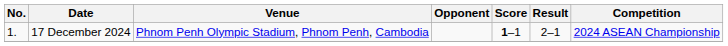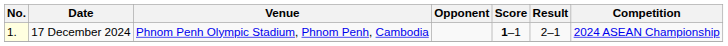(12, 32) no background -> (12, 32) lightyellow background
